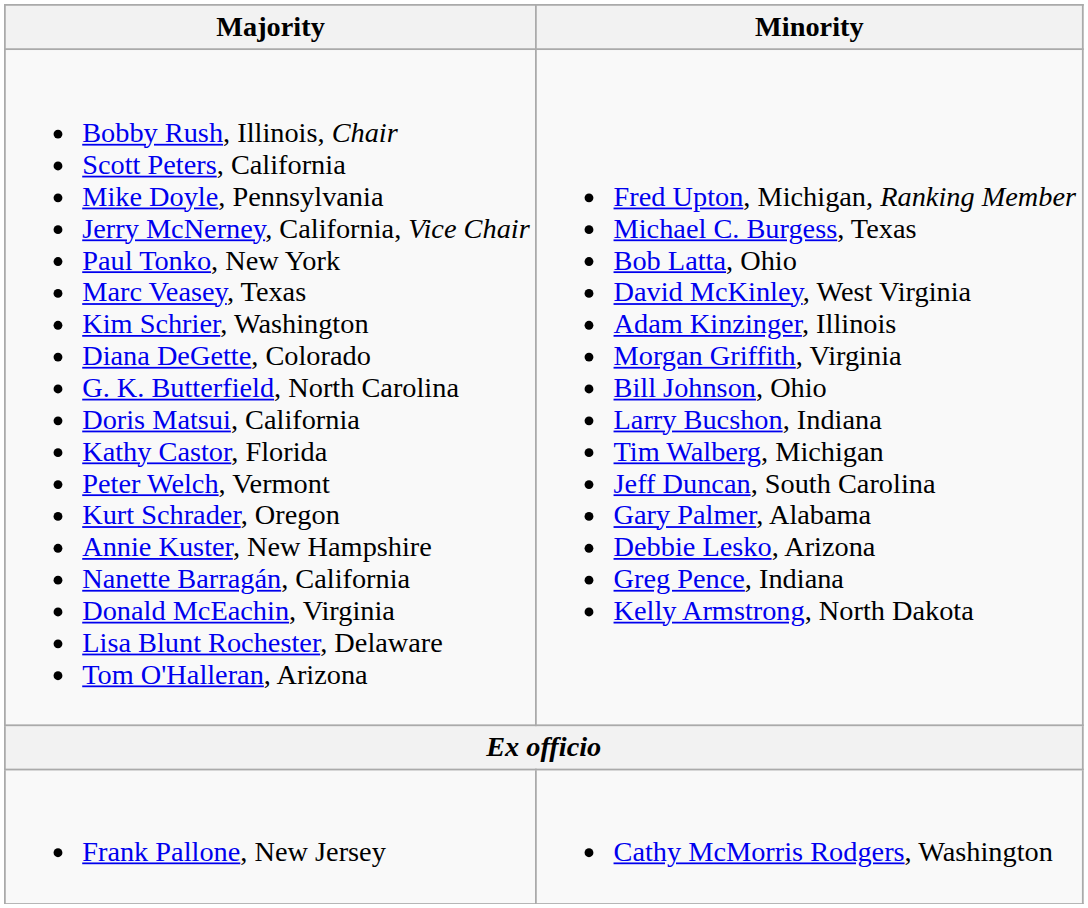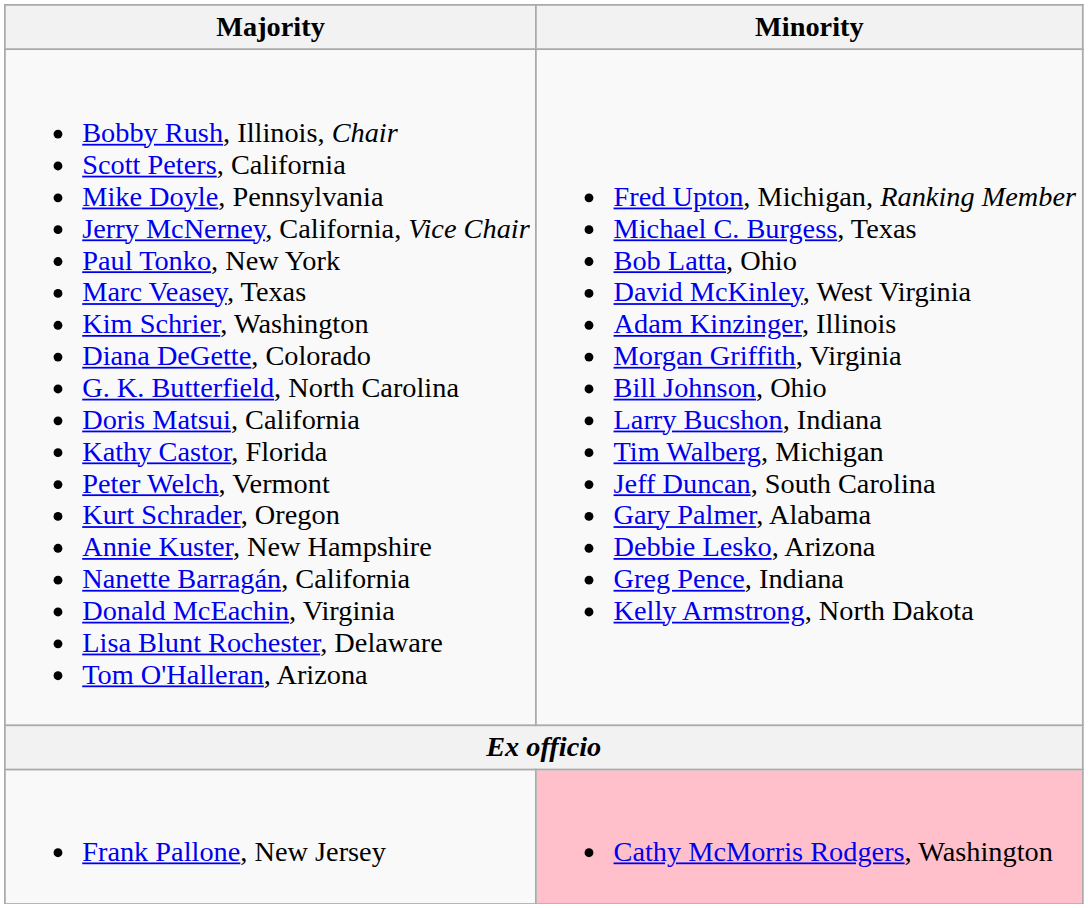(809, 852) no background -> (809, 852) pink background
